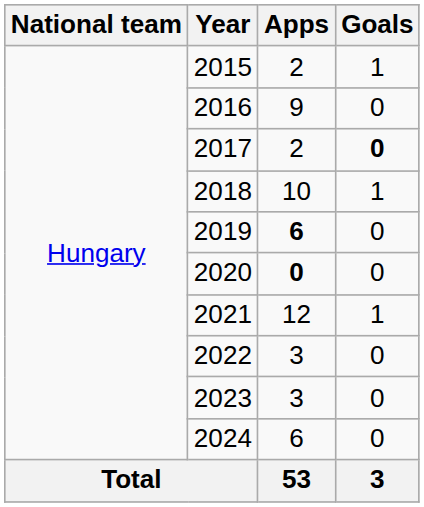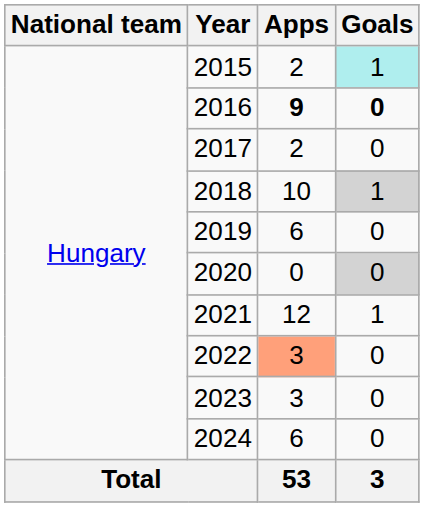(377, 66) no background -> (377, 66) paleturquoise background
(297, 107) normal -> (297, 107) bold
(377, 107) normal -> (377, 107) bold
(377, 149) bold -> (377, 149) normal
(377, 190) no background -> (377, 190) lightgrey background
(297, 231) bold -> (297, 231) normal
(297, 273) bold -> (297, 273) normal
(377, 273) no background -> (377, 273) lightgrey background
(297, 356) no background -> (297, 356) lightsalmon background
